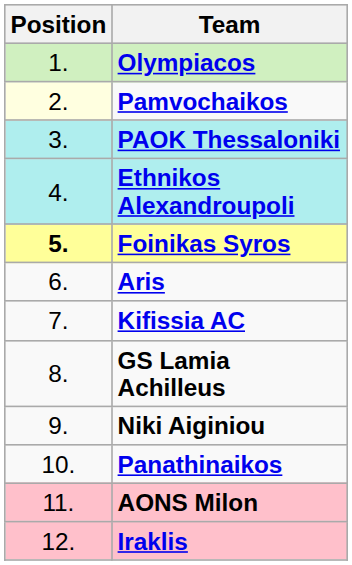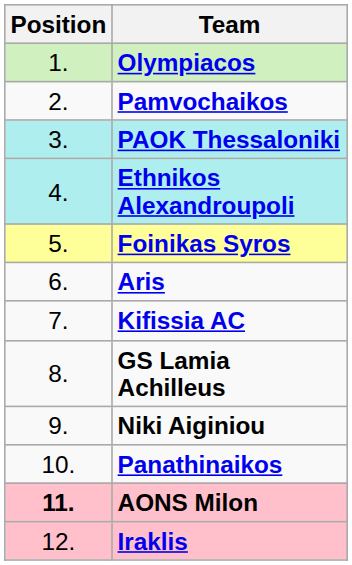(58, 101) lightyellow background -> (58, 101) no background
(58, 244) bold -> (58, 244) normal
(58, 502) normal -> (58, 502) bold
